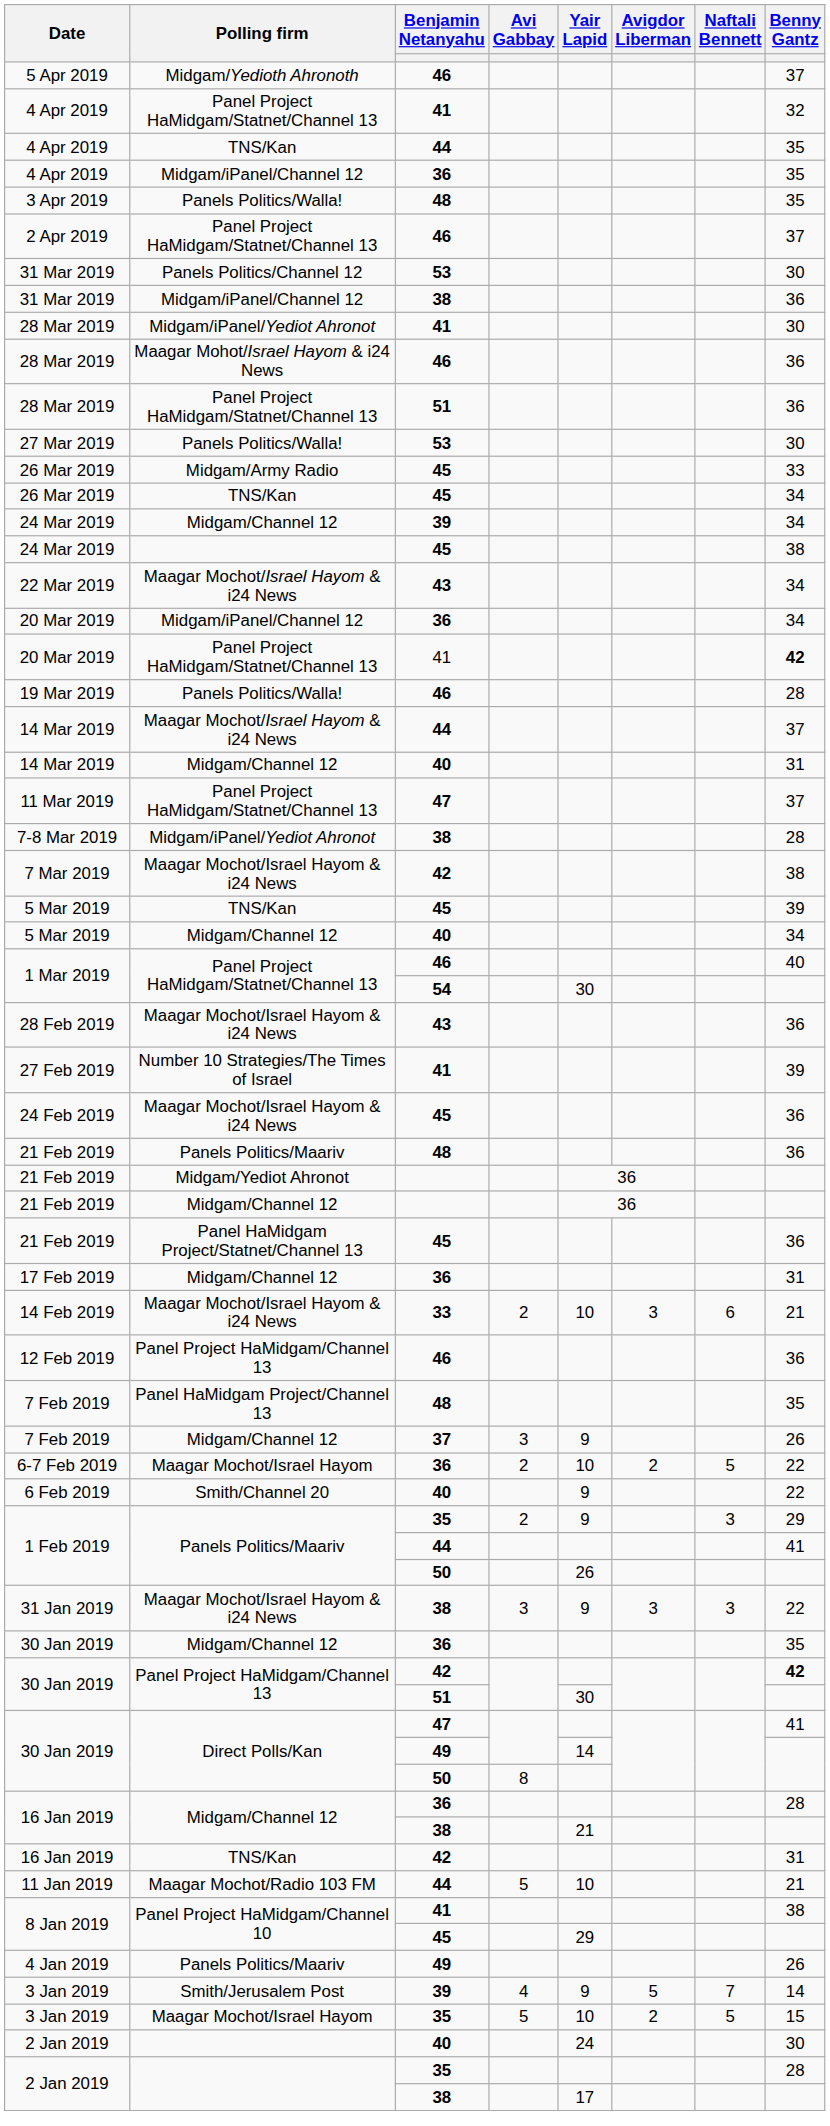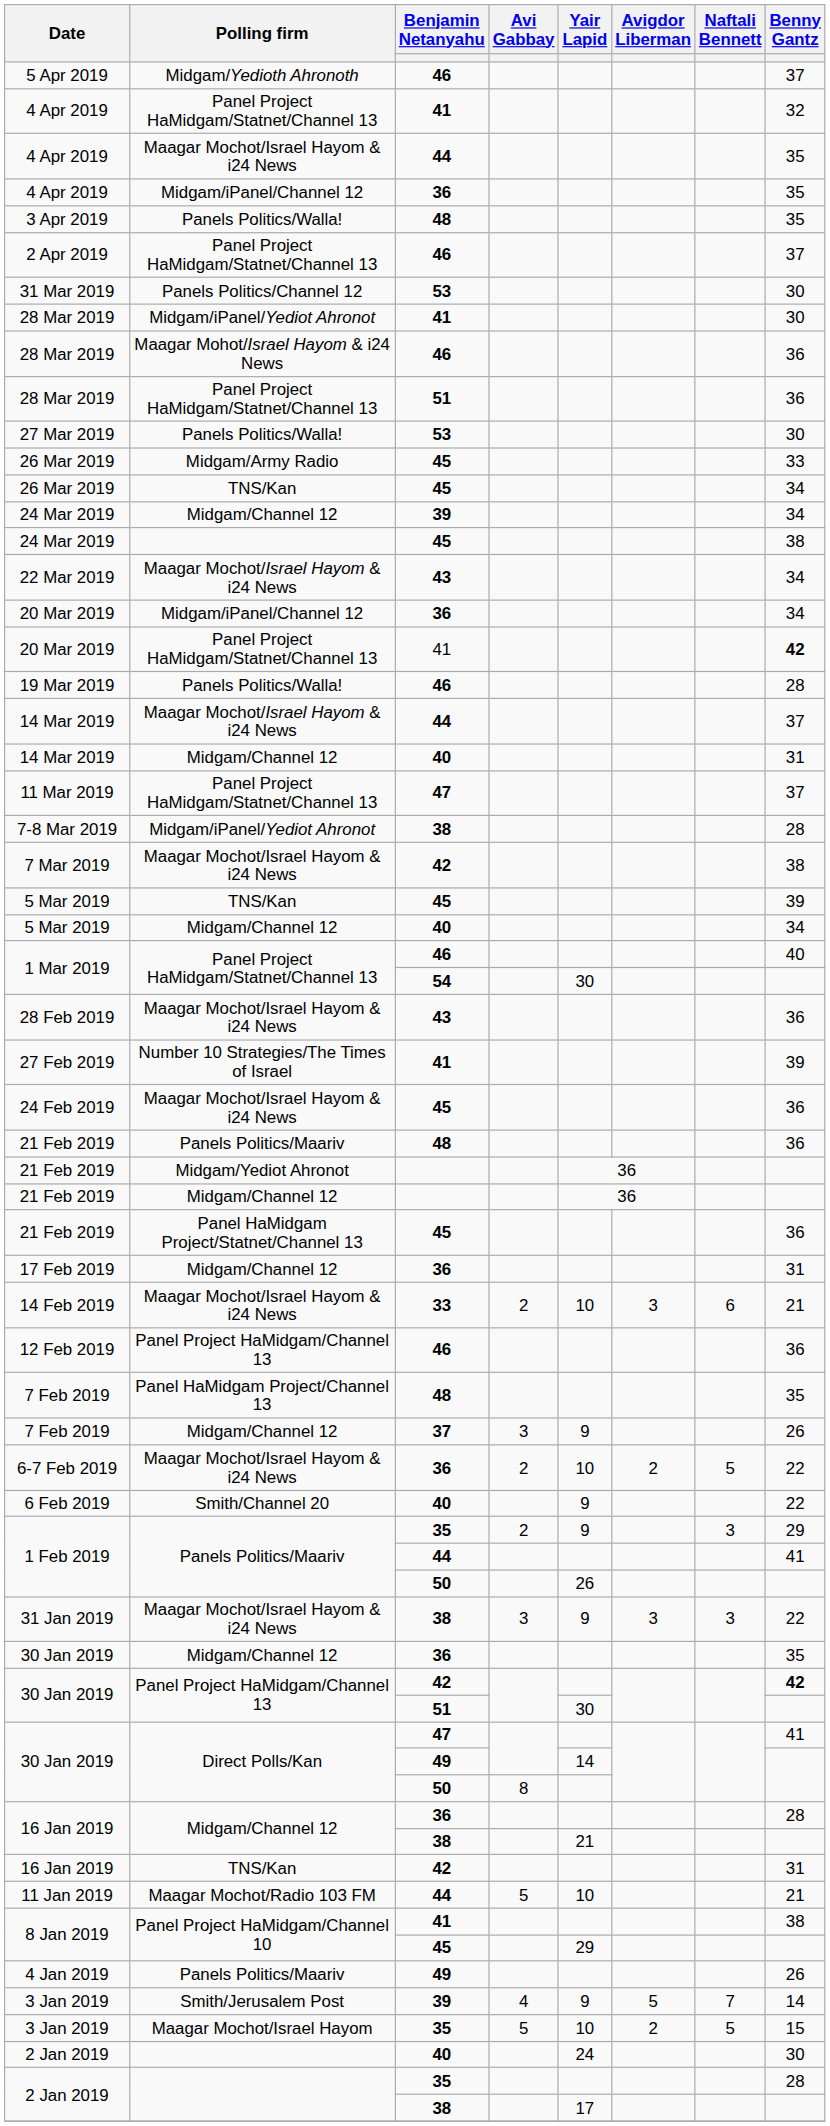(262, 147) TNS/Kan -> (262, 157) Maagar Mochot/Israel Hayom & i24 News
- row: (67, 299)
(262, 1466) Maagar Mochot/Israel Hayom -> (262, 1468) Maagar Mochot/Israel Hayom & i24 News
